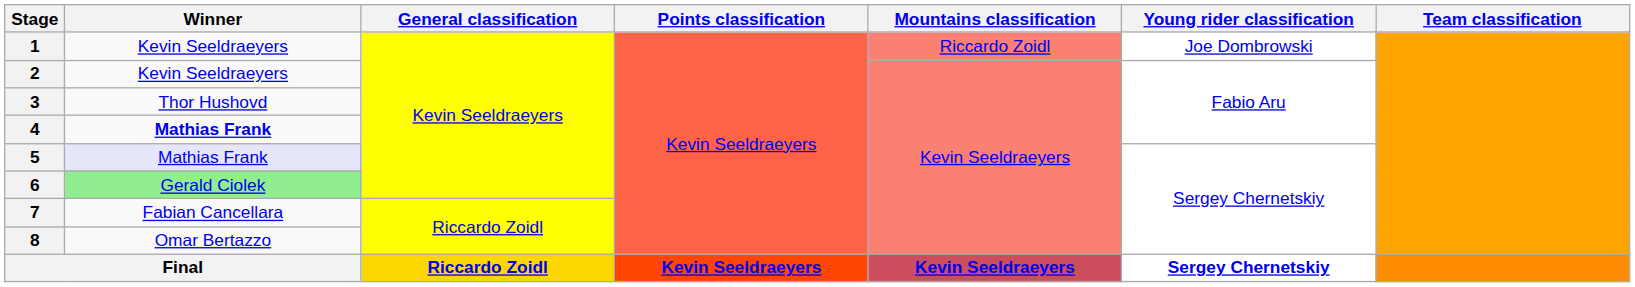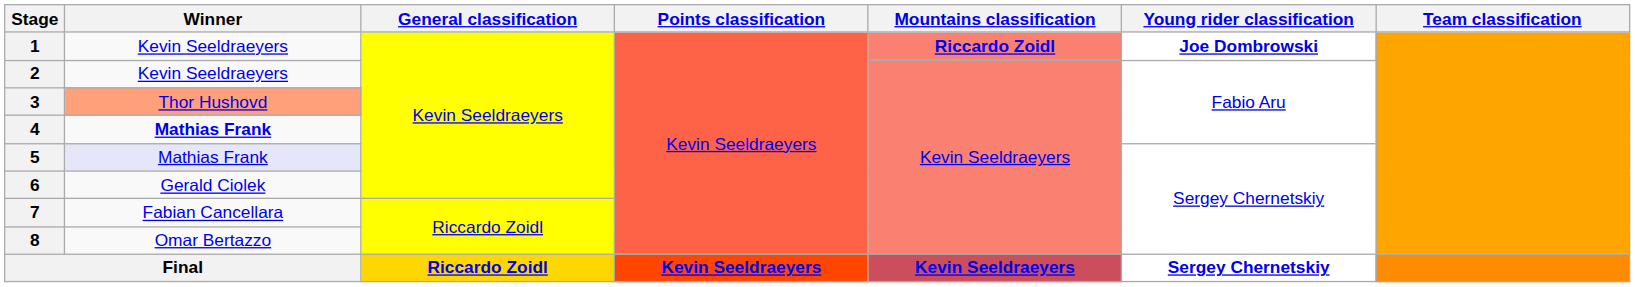(995, 47) normal -> (995, 47) bold
(1249, 47) normal -> (1249, 47) bold
(213, 102) no background -> (213, 102) lightsalmon background
(213, 185) lightgreen background -> (213, 185) no background
